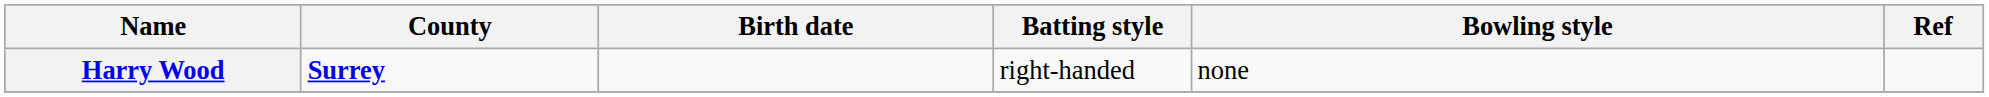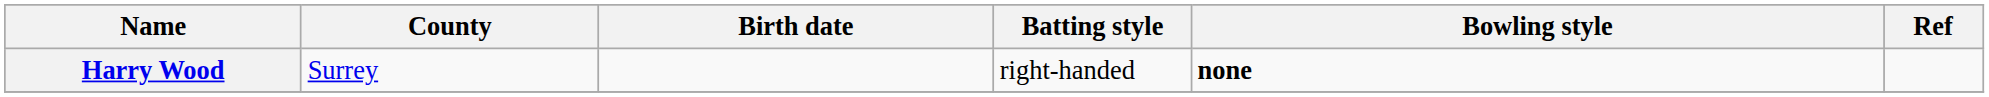(346, 70) bold -> (343, 70) normal
(1223, 70) normal -> (1225, 70) bold
